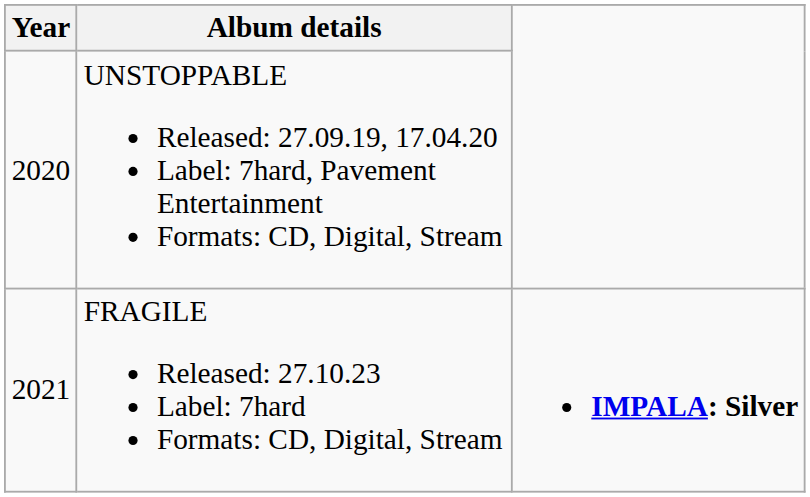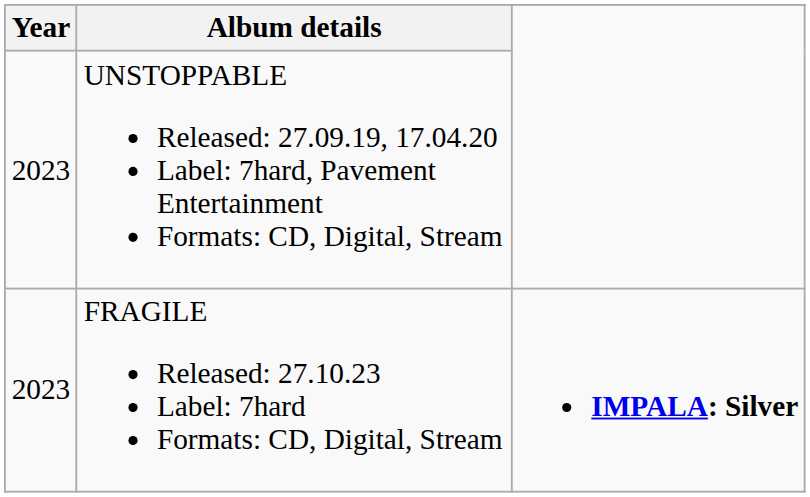(41, 169) 2020 -> (41, 169) 2023
(41, 389) 2021 -> (41, 389) 2023
